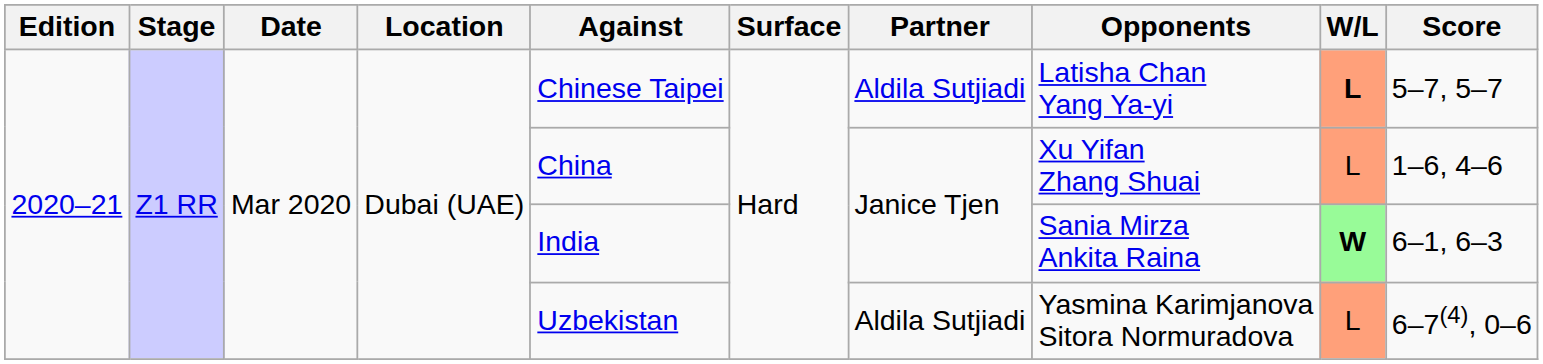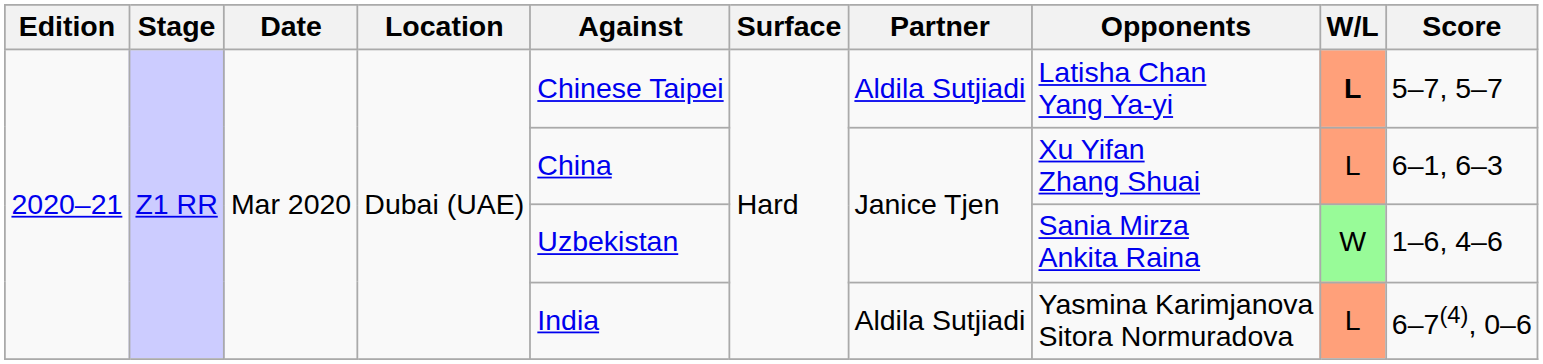(1447, 165) 1–6, 4–6 -> (1447, 165) 6–1, 6–3
(568, 242) India -> (608, 242) Uzbekistan
(1353, 242) bold -> (1353, 242) normal
(1447, 242) 6–1, 6–3 -> (1447, 242) 1–6, 4–6
(608, 319) Uzbekistan -> (568, 319) India
